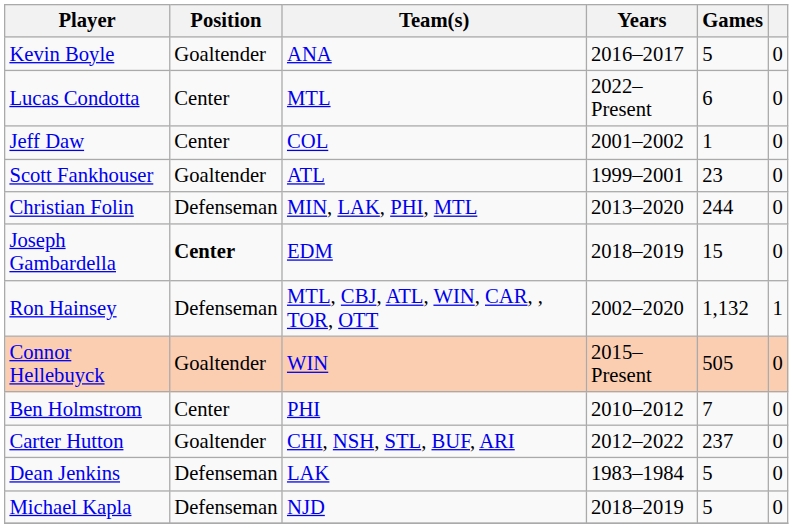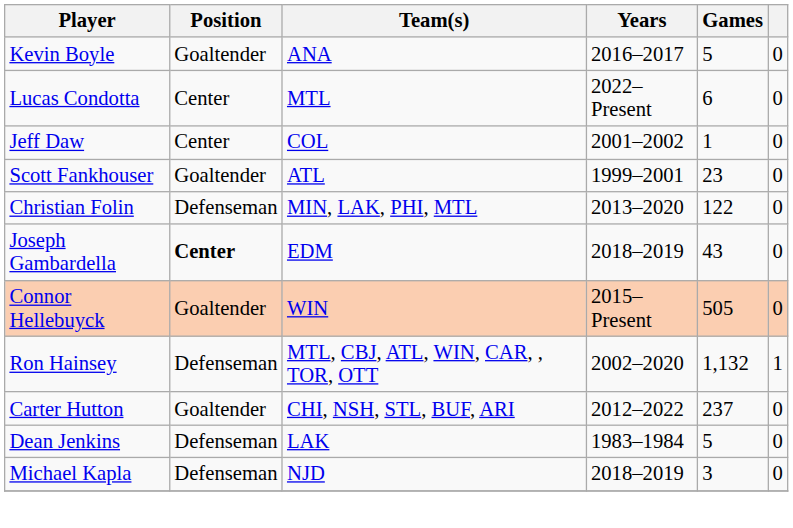(718, 207) 244 -> (718, 207) 122
(713, 252) 15 -> (713, 252) 43
rows swapped: (63, 308) <-> (57, 364)
- row: (76, 408)
(707, 506) 5 -> (707, 473) 3
